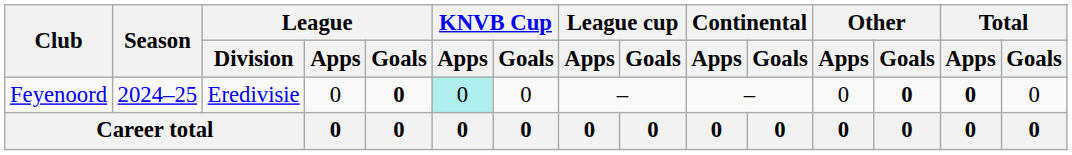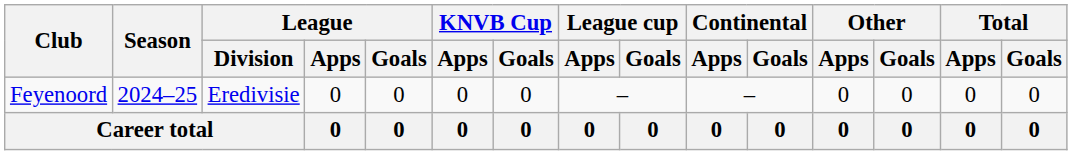(399, 94) bold -> (399, 94) normal
(462, 94) paleturquoise background -> (462, 94) no background
(907, 94) bold -> (907, 94) normal
(971, 94) bold -> (971, 94) normal
